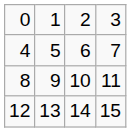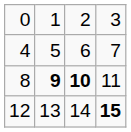(55, 80) normal -> (55, 80) bold
(80, 80) normal -> (80, 80) bold
(110, 111) normal -> (110, 111) bold
